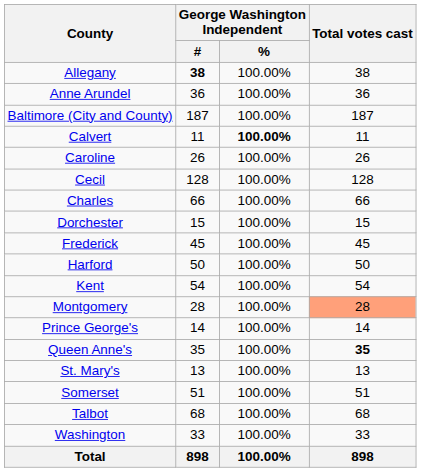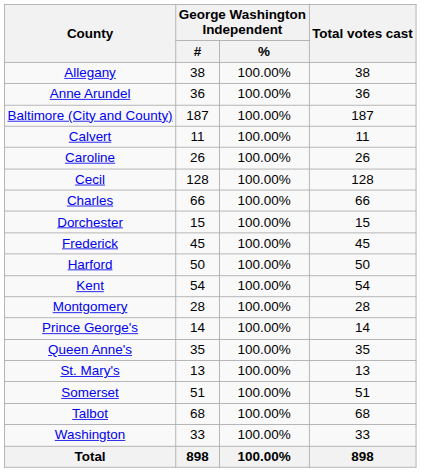(197, 72) bold -> (197, 72) normal
(264, 136) bold -> (264, 136) normal
(362, 307) lightsalmon background -> (362, 307) no background
(362, 350) bold -> (362, 350) normal
